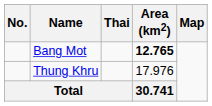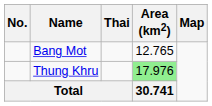(155, 51) bold -> (155, 51) normal
(155, 71) no background -> (155, 71) lightgreen background
